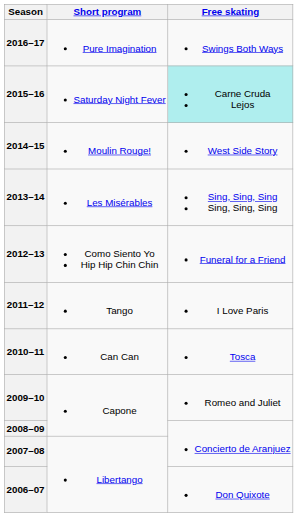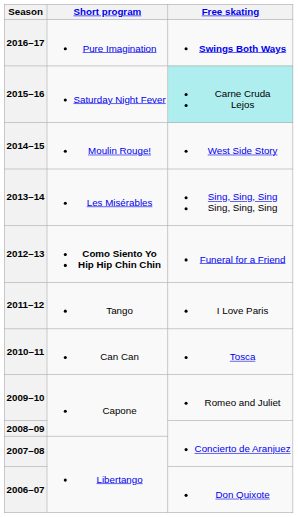(230, 48) normal -> (230, 48) bold
(107, 260) normal -> (107, 260) bold
